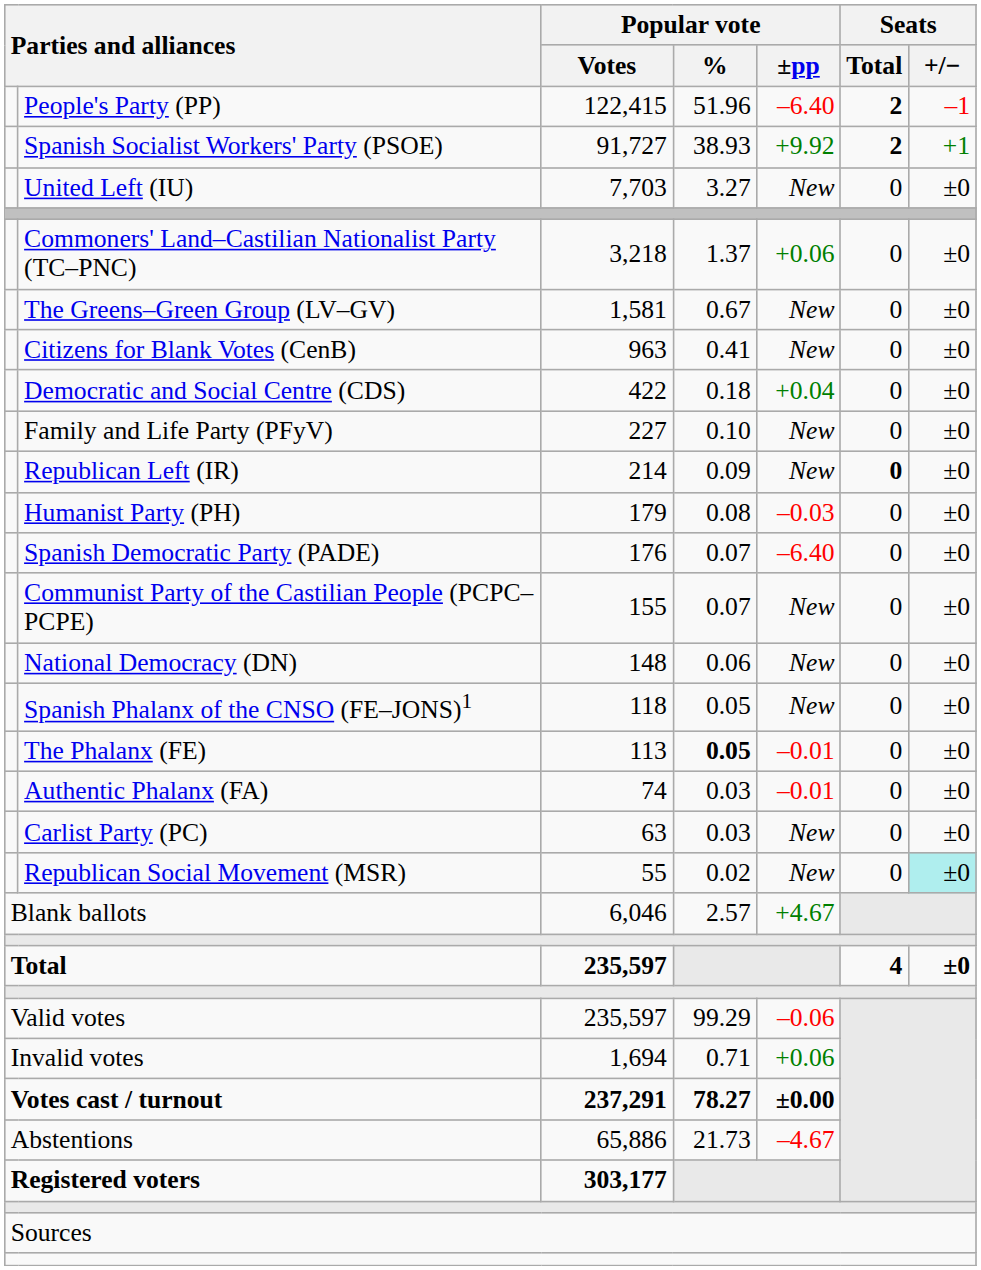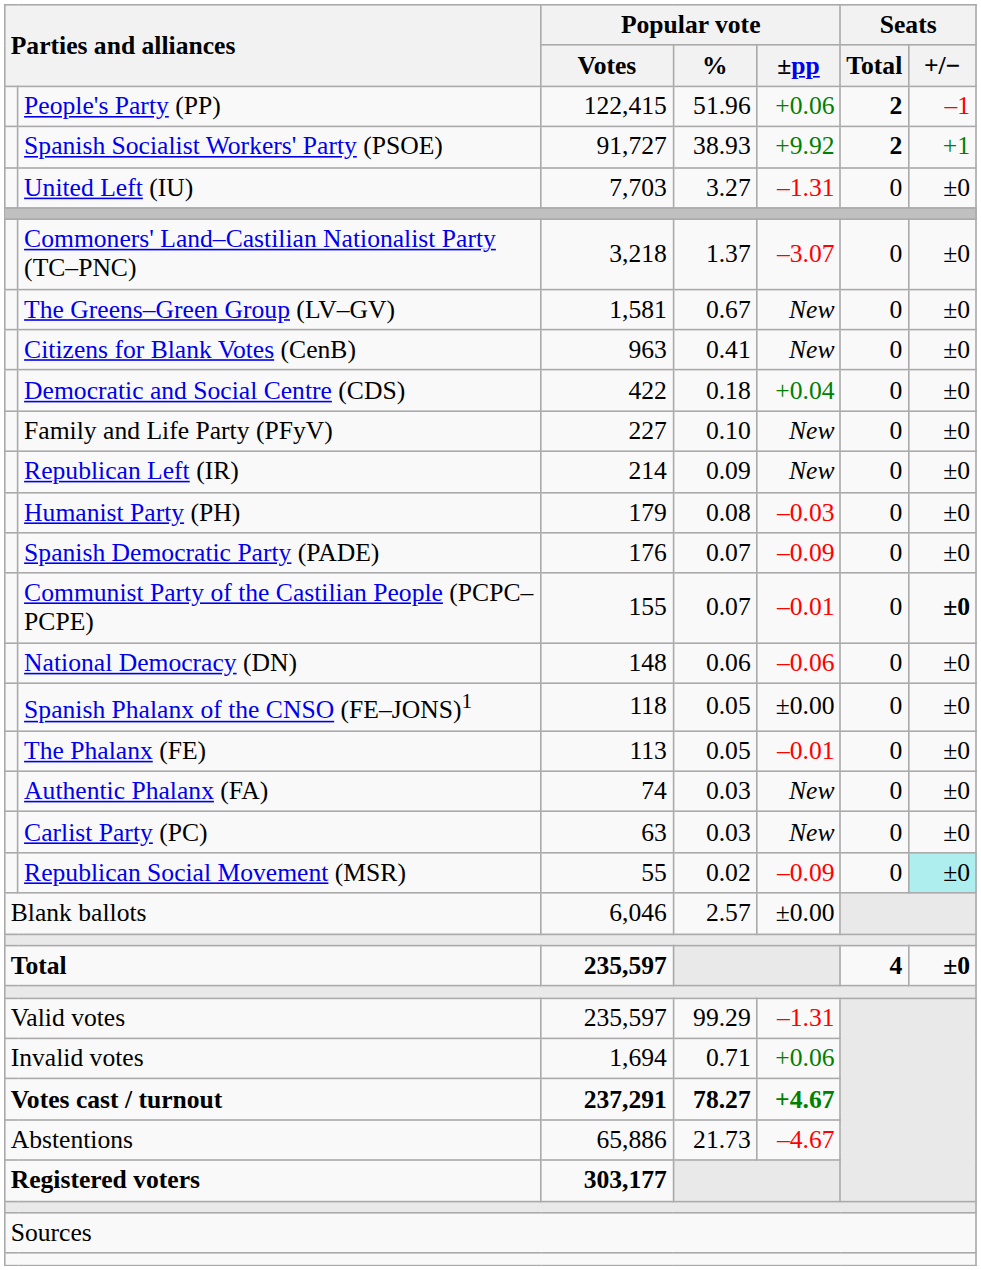(806, 106) –6.40 -> (805, 106) +0.06
(812, 187) New -> (806, 187) –1.31
(805, 254) +0.06 -> (806, 254) –3.07
(896, 471) bold -> (896, 471) normal
(806, 552) –6.40 -> (806, 552) –0.09
(812, 607) New -> (806, 607) –0.01
(957, 607) normal -> (957, 607) bold
(812, 662) New -> (806, 662) –0.06
(812, 706) New -> (805, 706) ±0.00
(728, 750) bold -> (728, 750) normal
(806, 791) –0.01 -> (812, 791) New
(812, 872) New -> (806, 872) –0.09
(805, 913) +4.67 -> (805, 913) ±0.00
(806, 1017) –0.06 -> (806, 1017) –1.31
(805, 1099) ±0.00 -> (805, 1099) +4.67
